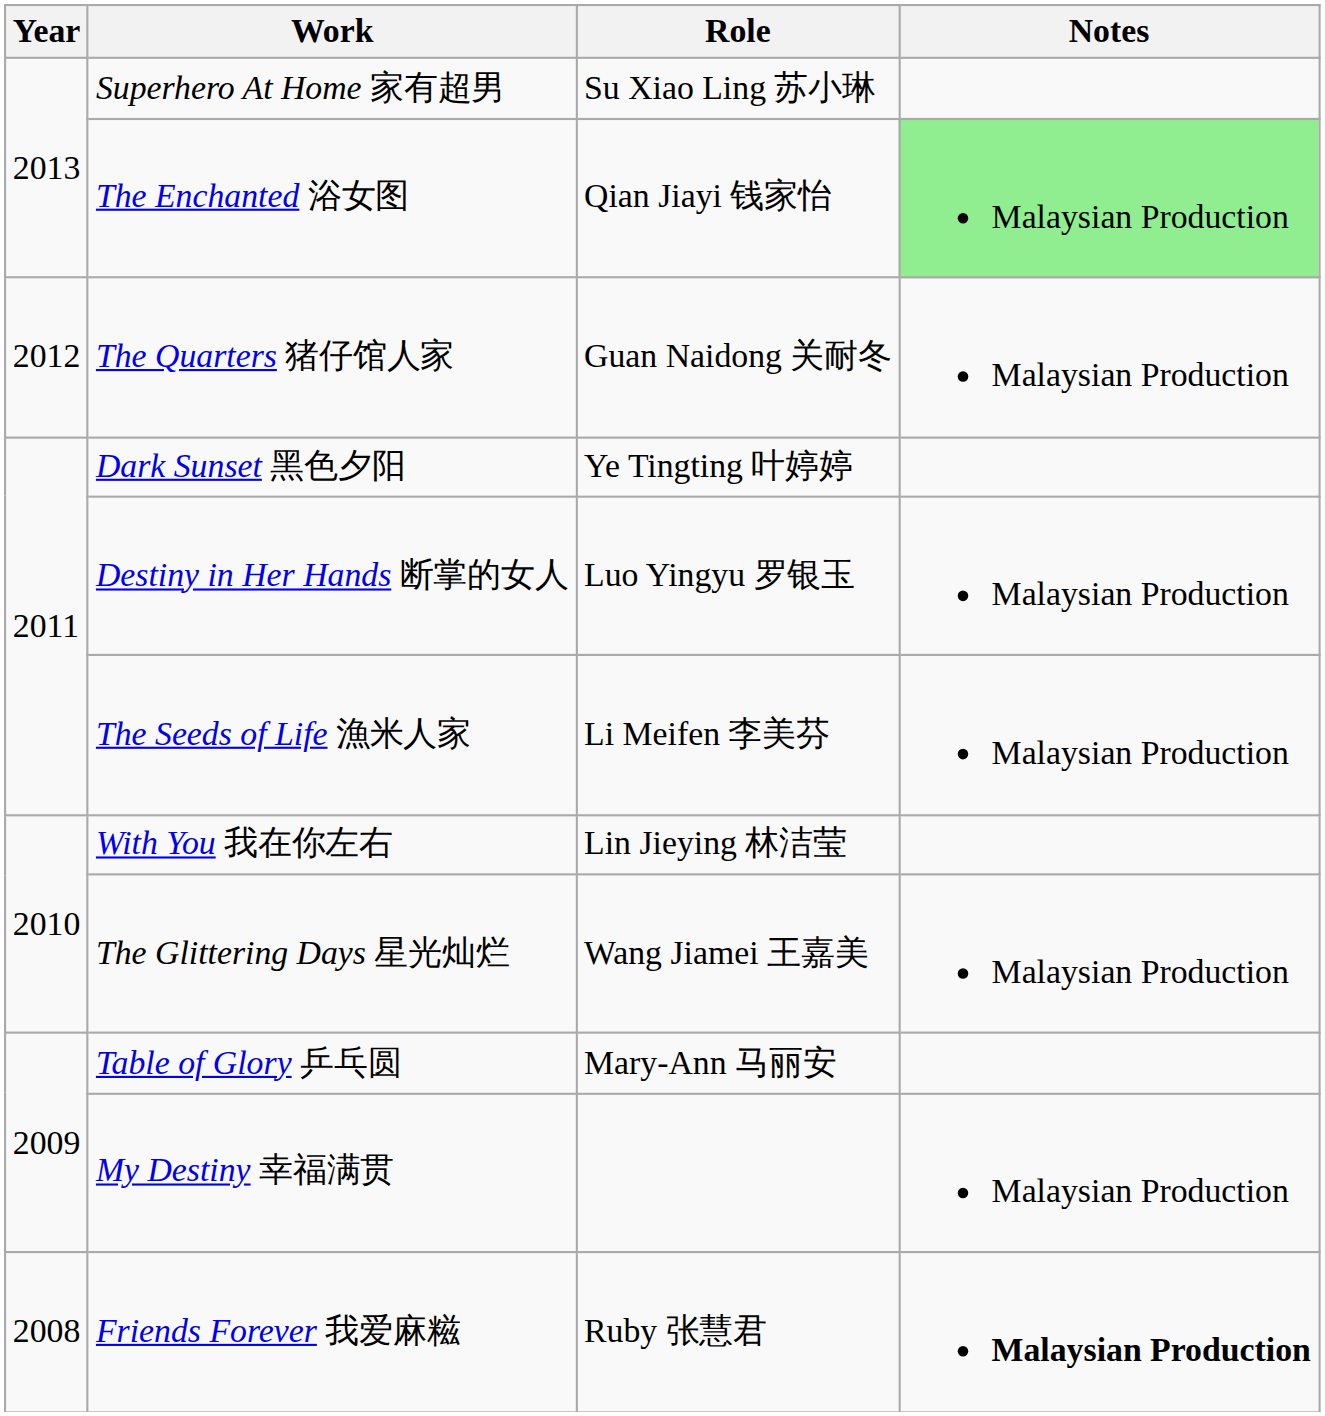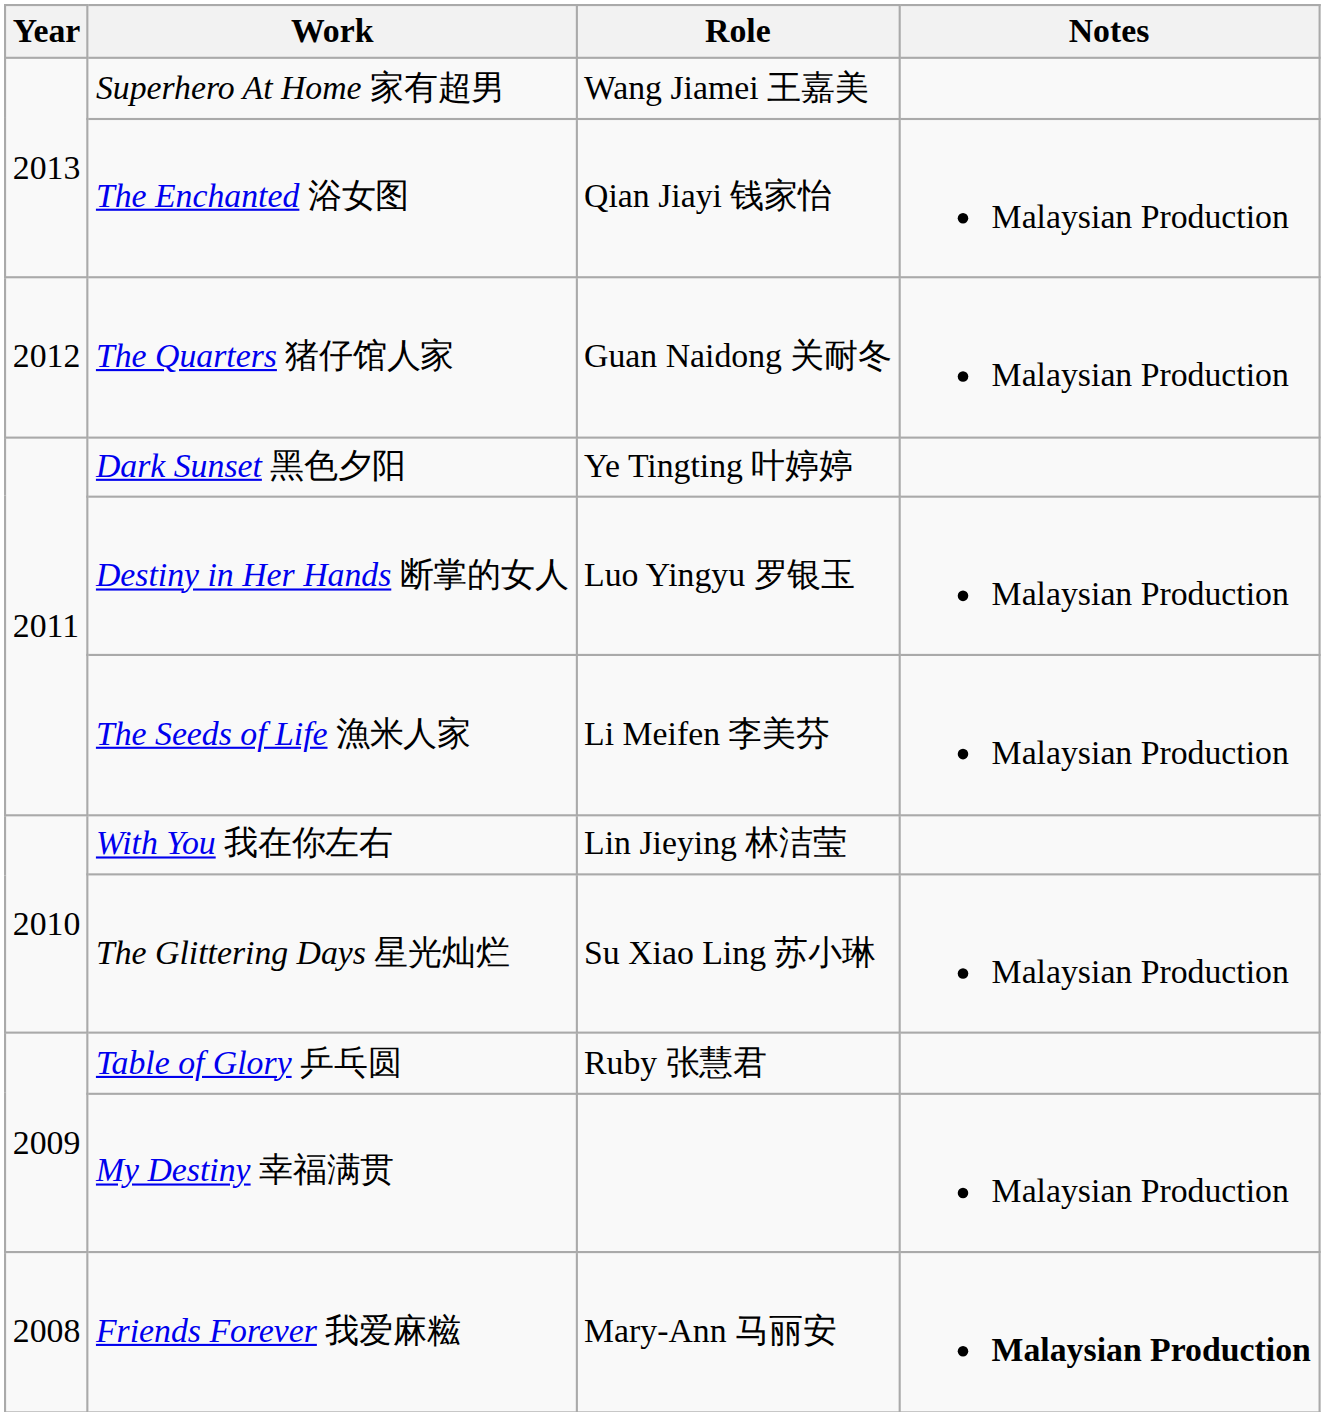(730, 86) Su Xiao Ling 苏小琳 -> (726, 86) Wang Jiamei 王嘉美
(1109, 217) lightgreen background -> (1109, 217) no background
(726, 952) Wang Jiamei 王嘉美 -> (730, 952) Su Xiao Ling 苏小琳
(710, 1061) Mary-Ann 马丽安 -> (676, 1061) Ruby 张慧君
(676, 1330) Ruby 张慧君 -> (710, 1330) Mary-Ann 马丽安
